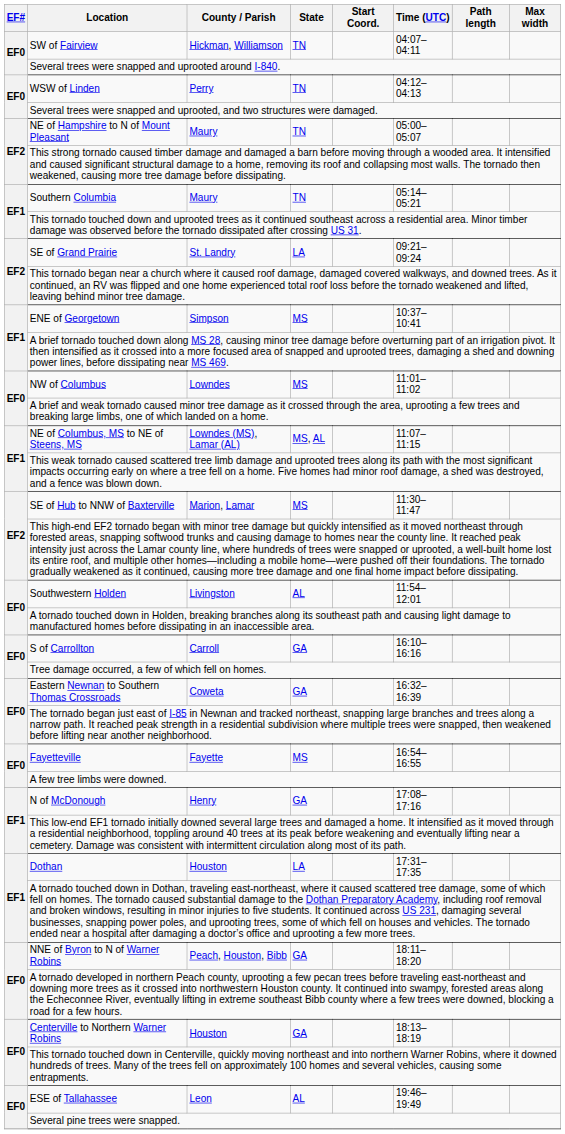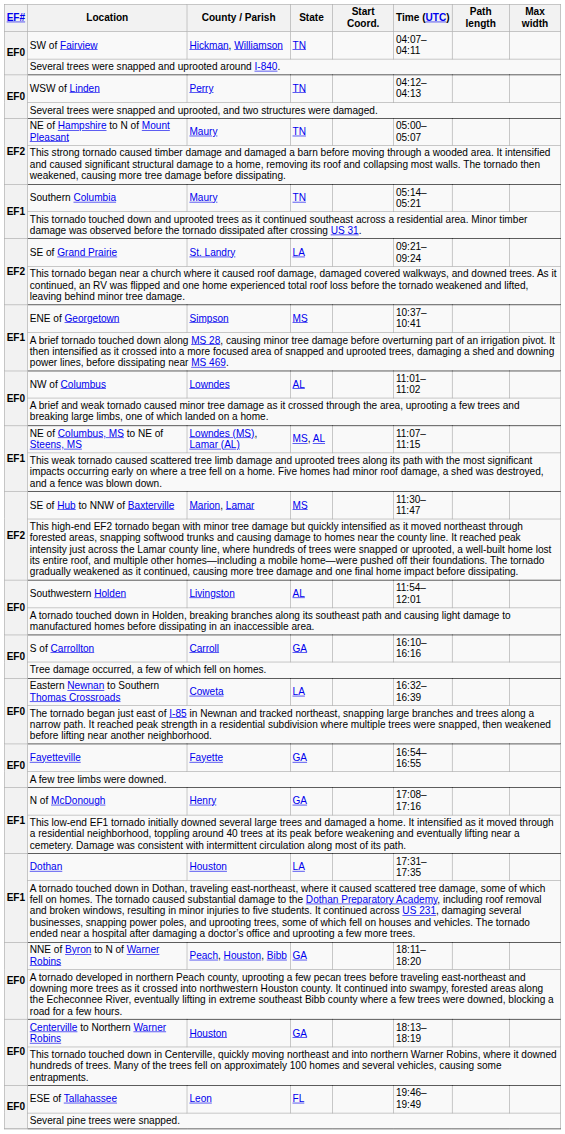(300, 384) MS -> (299, 384) AL
(300, 692) GA -> (299, 692) LA
(300, 758) MS -> (300, 758) GA
(299, 1099) AL -> (298, 1099) FL
